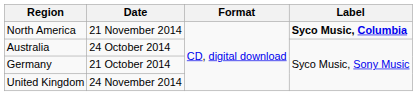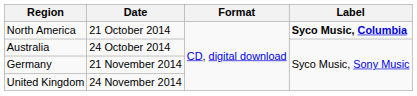(136, 30) 21 November 2014 -> (130, 30) 21 October 2014
(130, 64) 21 October 2014 -> (136, 64) 21 November 2014
